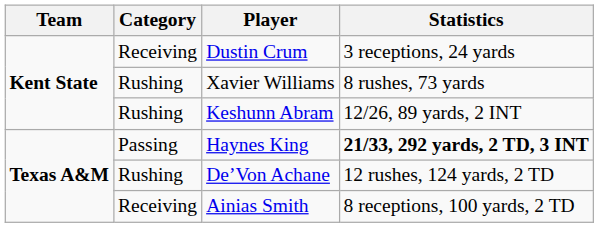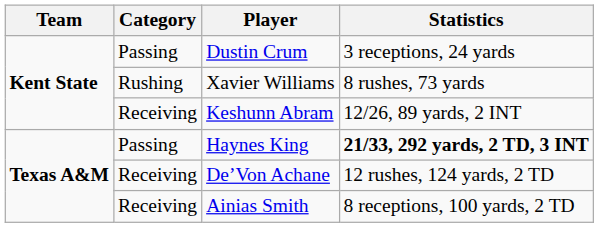(158, 51) Receiving -> (148, 51) Passing
(151, 113) Rushing -> (158, 113) Receiving
(151, 175) Rushing -> (158, 175) Receiving
